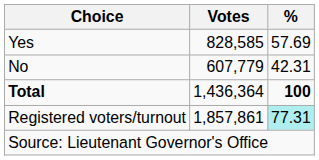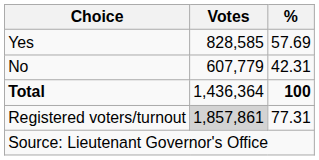(229, 117) no background -> (229, 117) lightgrey background
(291, 117) paleturquoise background -> (291, 117) no background
